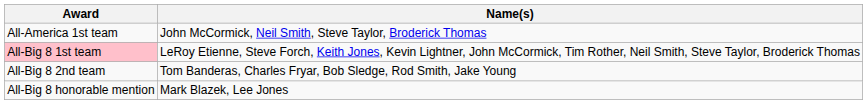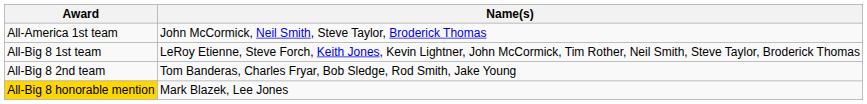(54, 52) pink background -> (54, 52) no background
(81, 90) no background -> (81, 90) gold background
